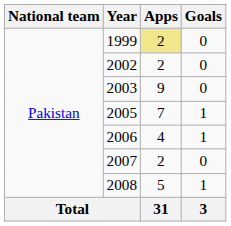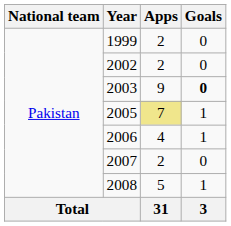(161, 40) khaki background -> (161, 40) no background
(203, 88) normal -> (203, 88) bold
(161, 112) no background -> (161, 112) khaki background
